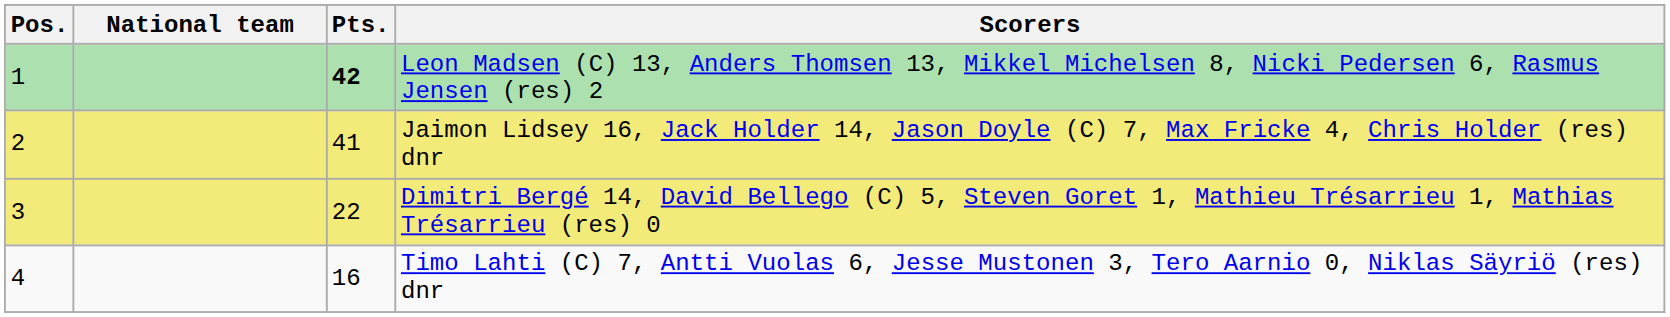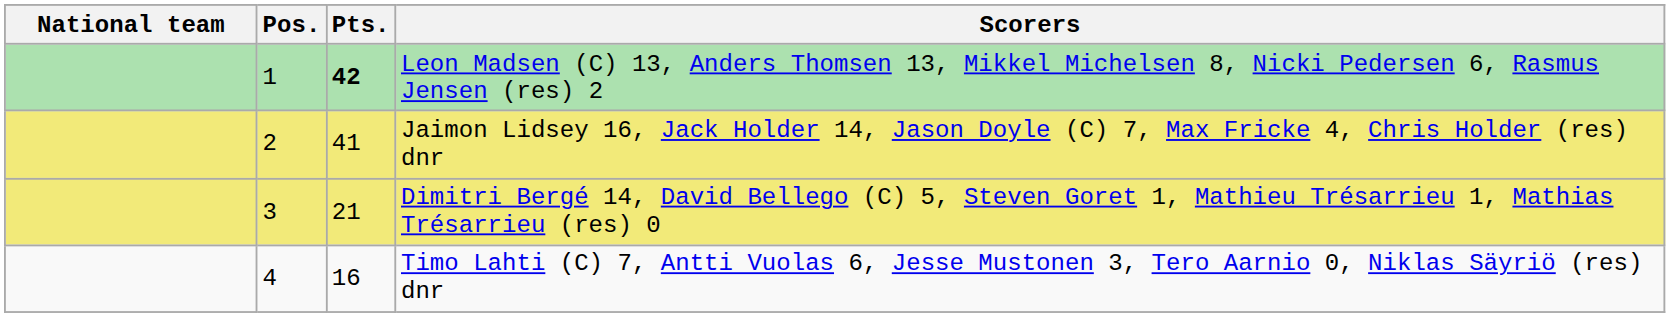columns swapped: (40, 25) <-> (200, 25)
(346, 211) 22 -> (346, 211) 21
